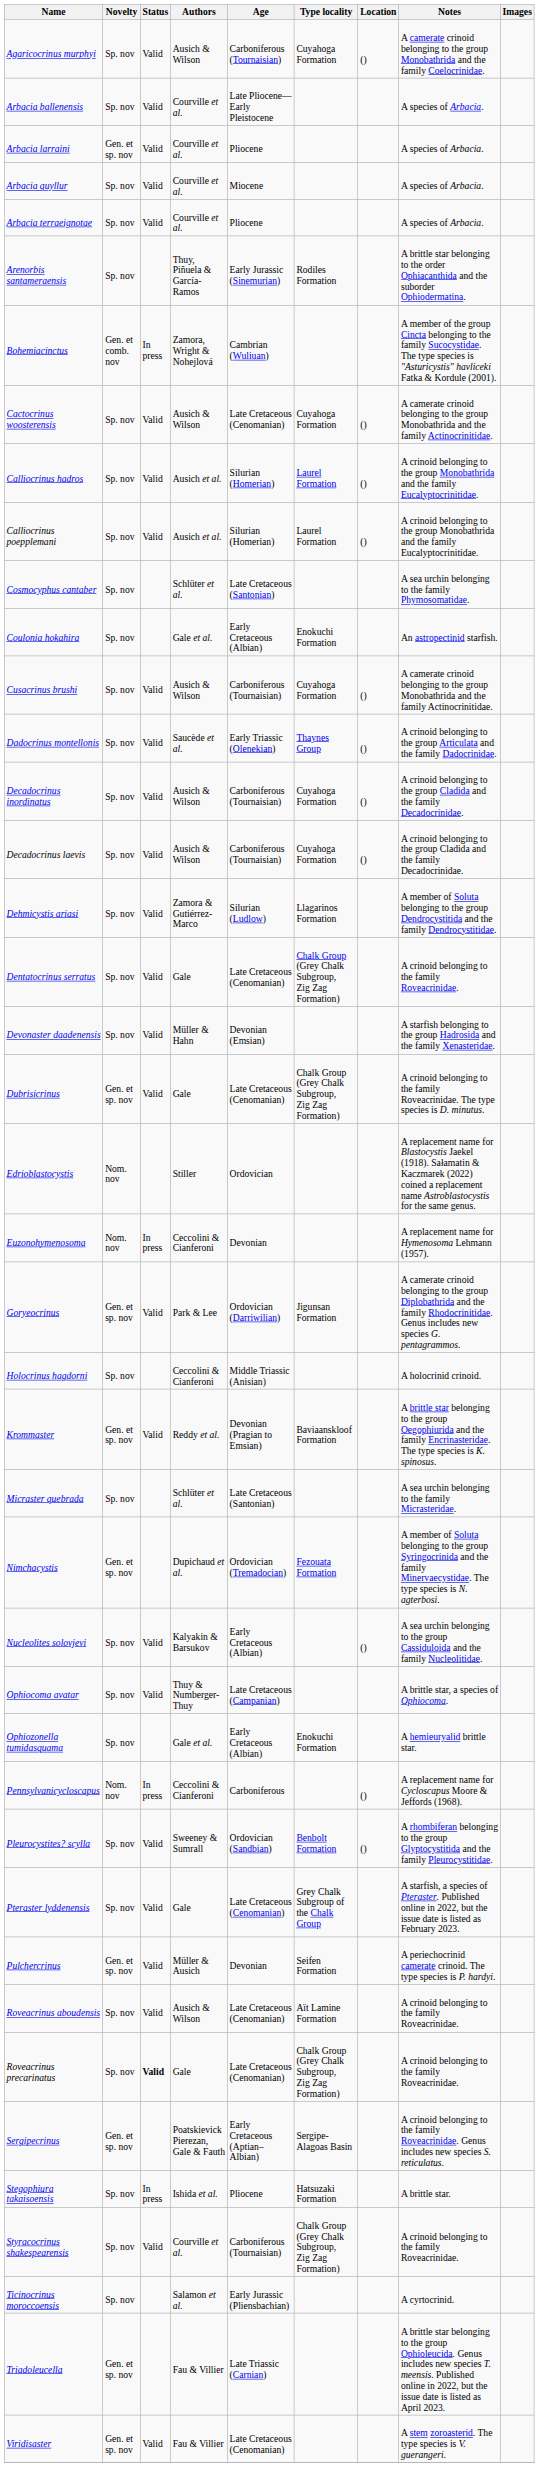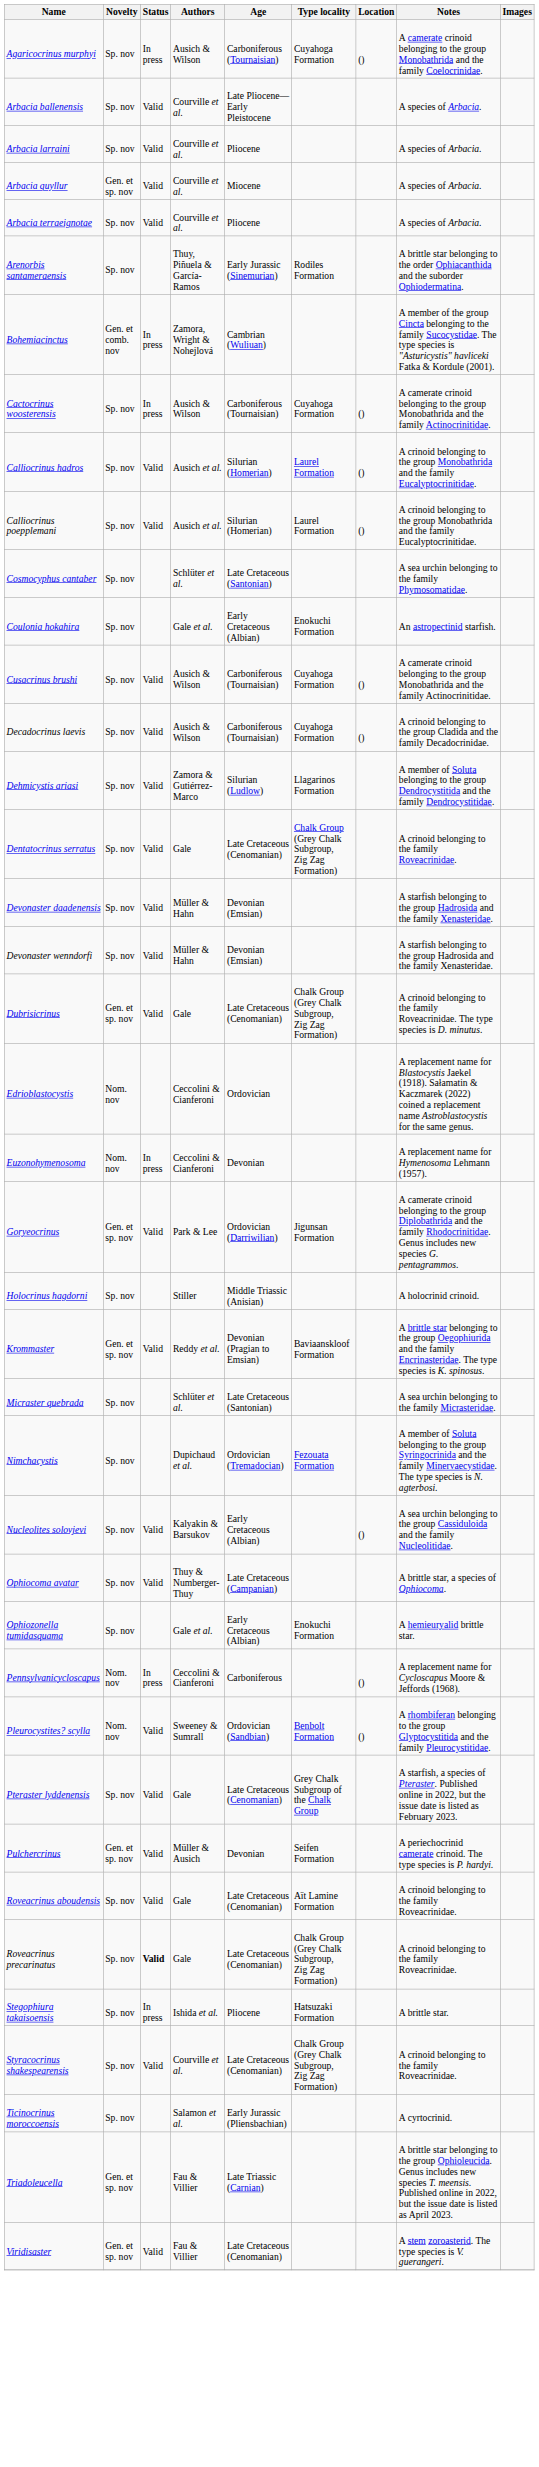(153, 54) Valid -> (153, 54) In press
(119, 149) Gen. et sp. nov -> (120, 149) Sp. nov
(120, 186) Sp. nov -> (119, 186) Gen. et sp. nov
(153, 420) Valid -> (153, 409) In press
(261, 420) Late Cretaceous (Cenomanian) -> (254, 409) Carboniferous (Tournaisian)
- row: (53, 743)
- row: (33, 796)
+ row: (49, 955)
(184, 1174) Stiller -> (196, 1094) Ceccolini & Cianferoni
(196, 1376) Ceccolini & Cianferoni -> (185, 1296) Stiller
(119, 1567) Gen. et sp. nov -> (120, 1460) Sp. nov
(120, 1843) Sp. nov -> (116, 1731) Nom. nov
(191, 2013) Ausich & Wilson -> (182, 1901) Gale
- row: (33, 2141)
(257, 2247) Carboniferous (Tournaisian) -> (258, 2065) Late Cretaceous (Cenomanian)
